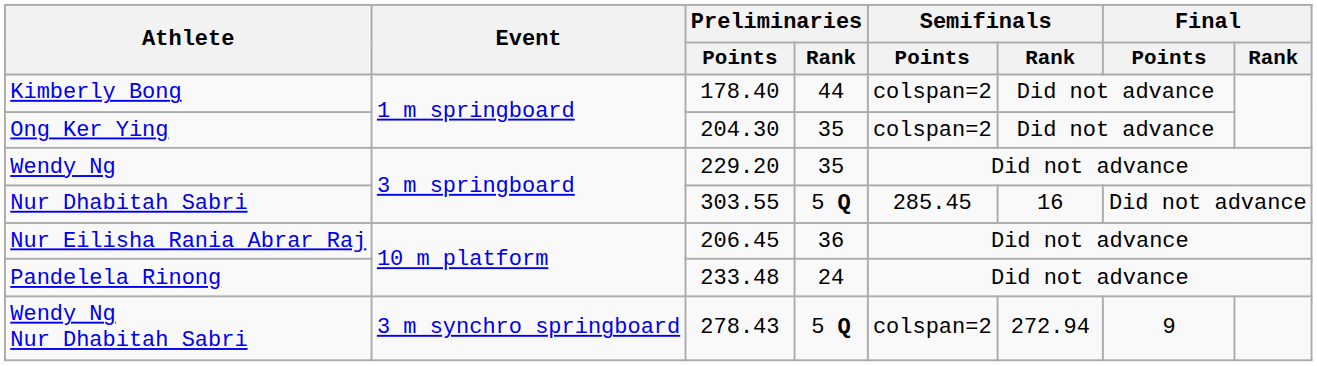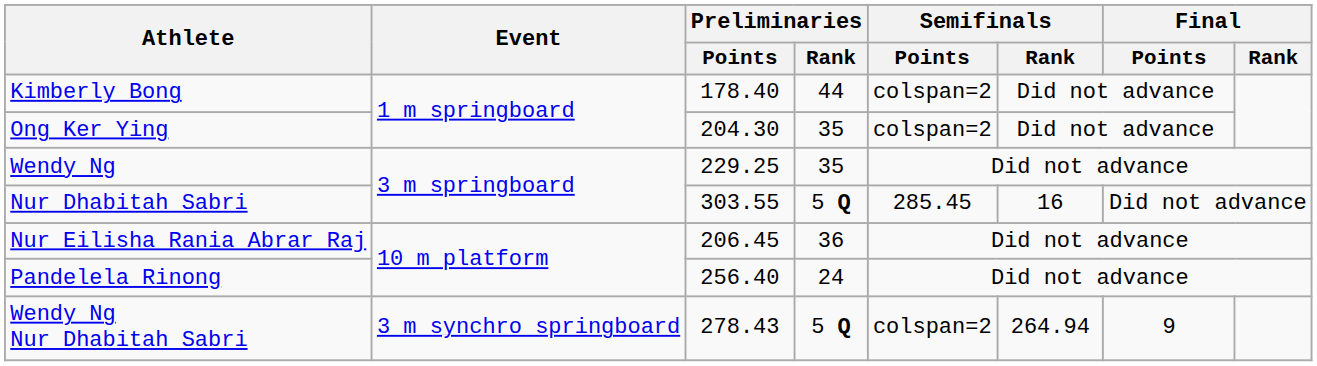(740, 167) 229.20 -> (740, 167) 229.25
(740, 278) 233.48 -> (740, 278) 256.40
(1050, 328) 272.94 -> (1050, 328) 264.94
